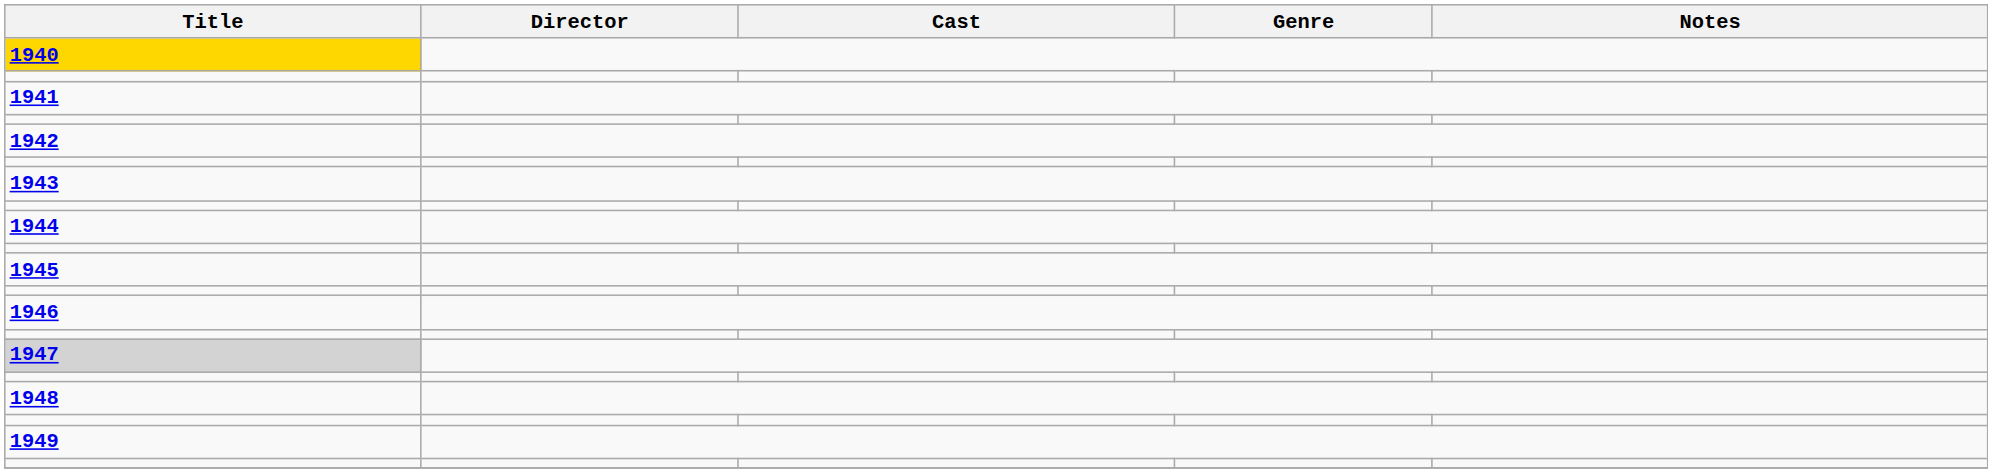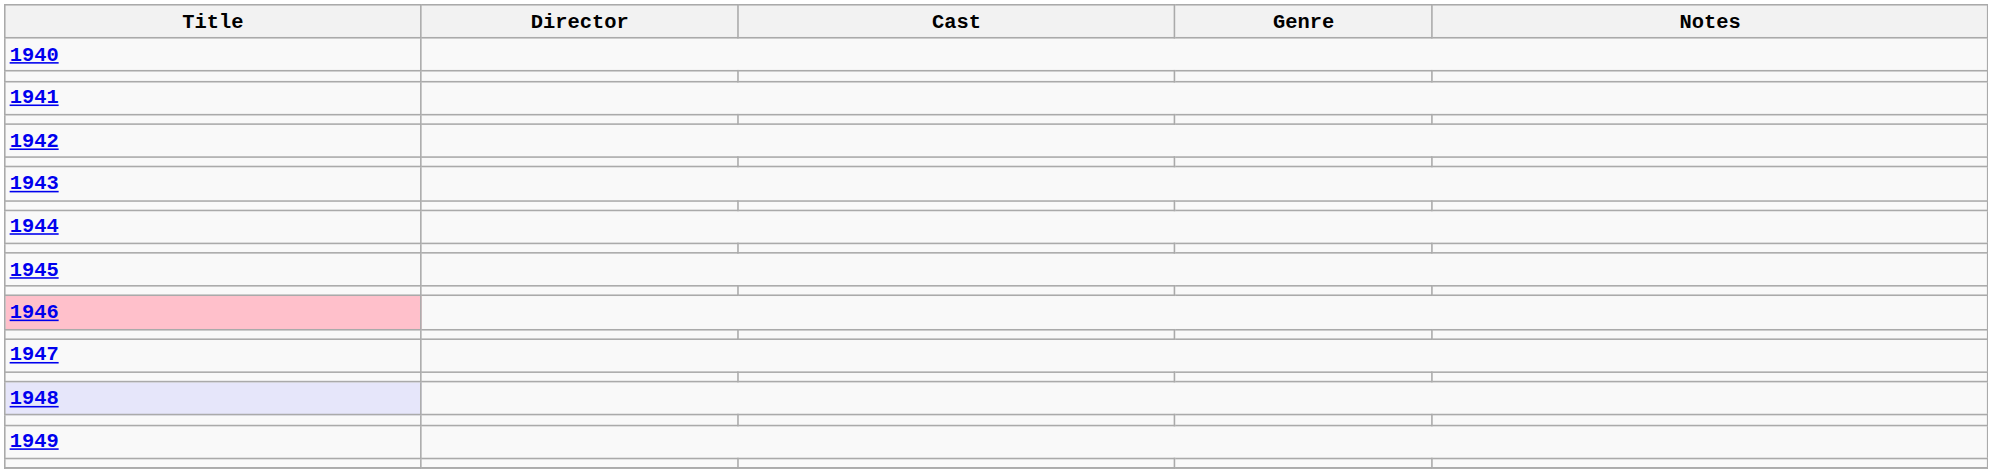(34, 55) gold background -> (34, 55) no background
(34, 313) no background -> (34, 313) pink background
(34, 356) lightgrey background -> (34, 356) no background
(34, 399) no background -> (34, 399) lavender background
